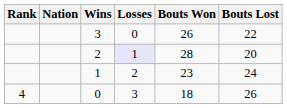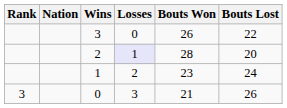(22, 93) 4 -> (22, 93) 3
(187, 93) 18 -> (187, 93) 21
